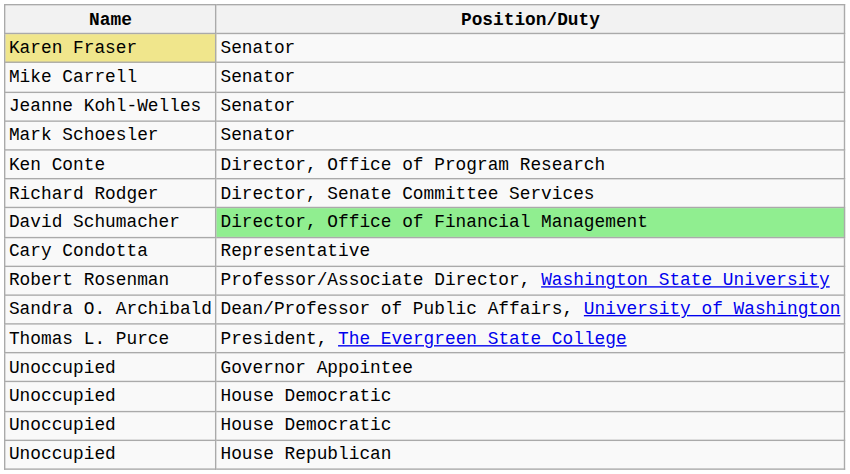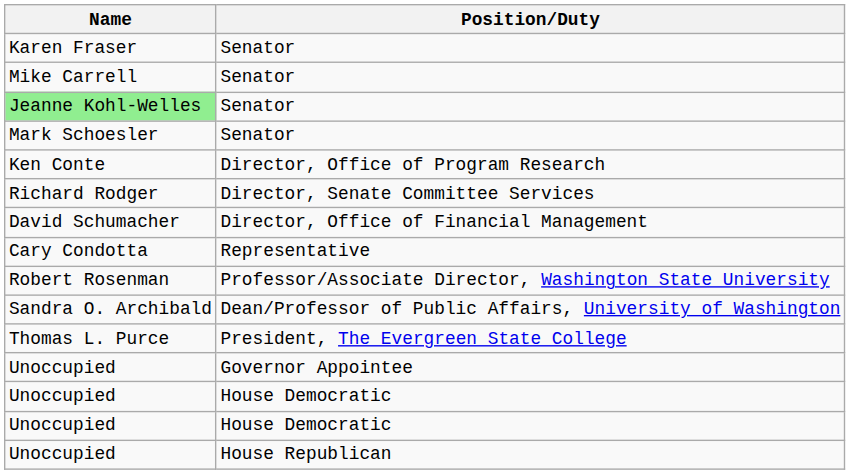(73, 48) khaki background -> (73, 48) no background
(105, 106) no background -> (105, 106) lightgreen background
(434, 222) lightgreen background -> (434, 222) no background
